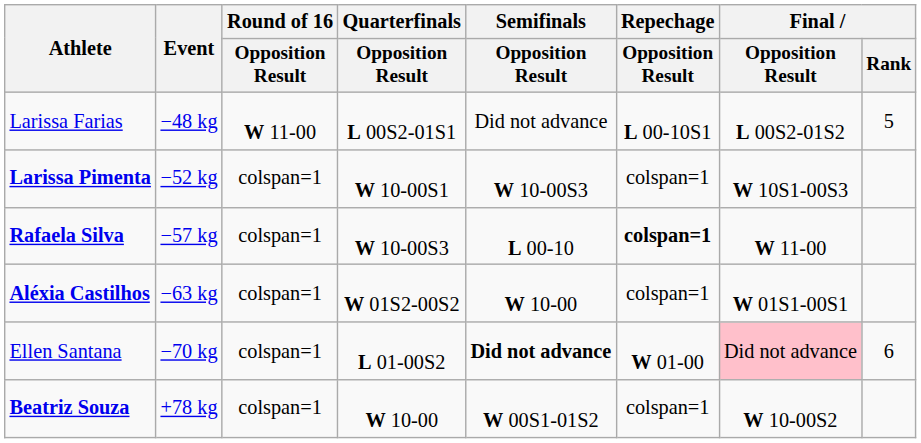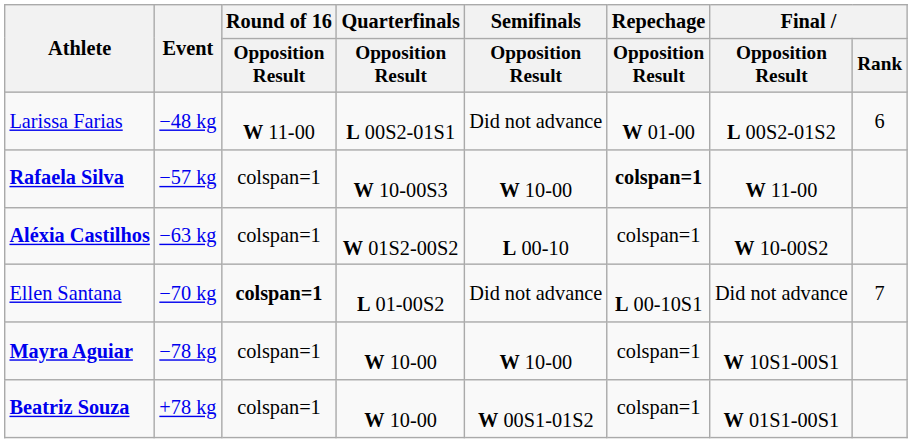(668, 133) L 00-10S1 -> (659, 133) W 01-00
(889, 121) 5 -> (880, 121) 6
- row: (80, 178)
(541, 248) L 00-10 -> (536, 190) W 10-00
(541, 305) W 10-00 -> (536, 248) L 00-10
(790, 305) W 01S1-00S1 -> (781, 248) W 10-00S2
(280, 351) normal -> (279, 293) bold
(541, 351) bold -> (536, 293) normal
(668, 363) W 01-00 -> (659, 305) L 00-10S1
(790, 351) pink background -> (781, 293) no background
(889, 351) 6 -> (880, 293) 7
+ row: (71, 351)
(790, 420) W 10-00S2 -> (781, 420) W 01S1-00S1
